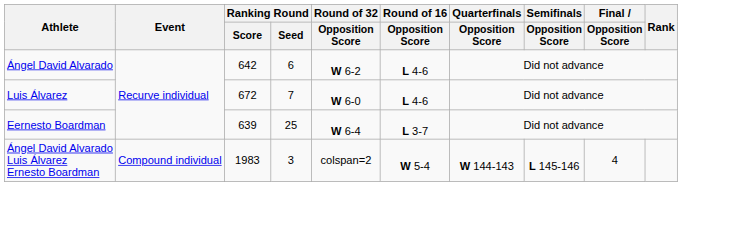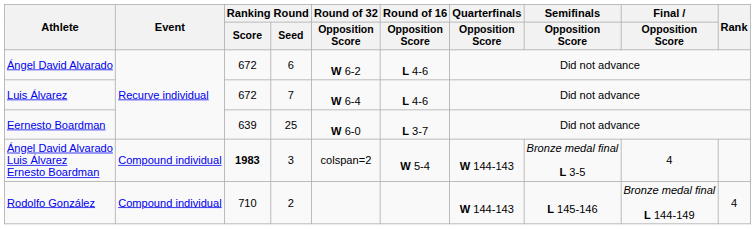(247, 65) 642 -> (247, 65) 672
(346, 101) W 6-0 -> (346, 101) W 6-4
(346, 131) W 6-4 -> (346, 131) W 6-0
(247, 161) normal -> (247, 161) bold
(554, 167) L 145-146 -> (572, 161) Bronze medal final L 3-5
+ row: (51, 203)
